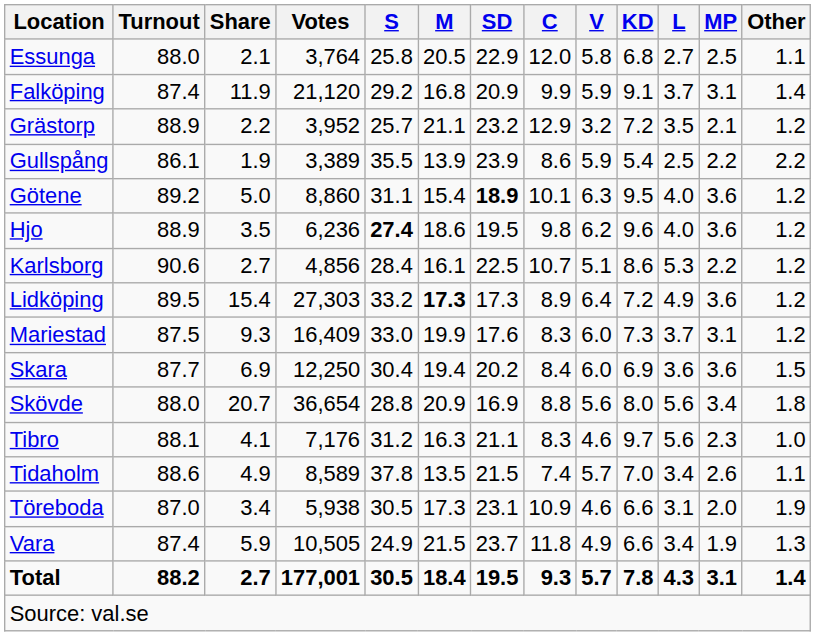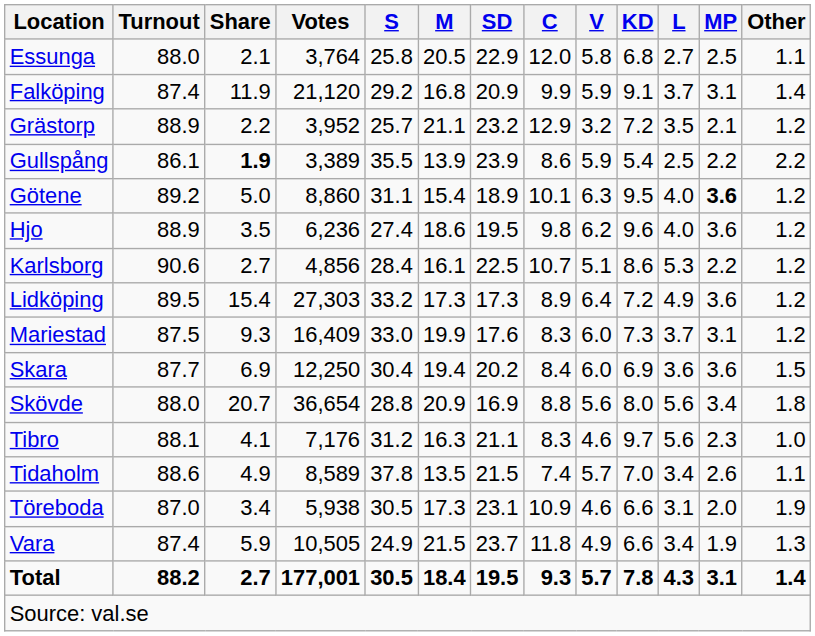(255, 160) normal -> (255, 160) bold
(497, 195) bold -> (497, 195) normal
(722, 195) normal -> (722, 195) bold
(392, 230) bold -> (392, 230) normal
(444, 299) bold -> (444, 299) normal
